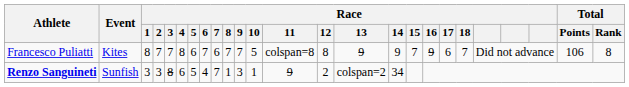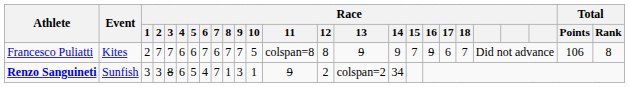(147, 53) 8 -> (147, 53) 2
(182, 53) 8 -> (182, 53) 6
